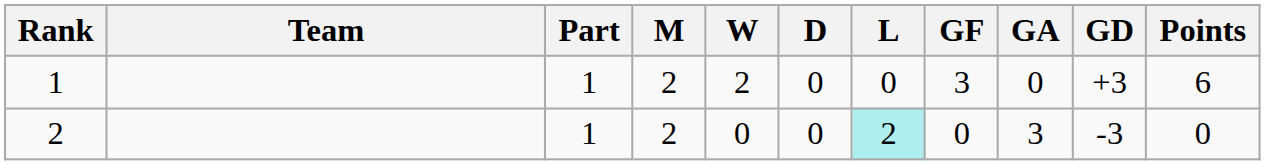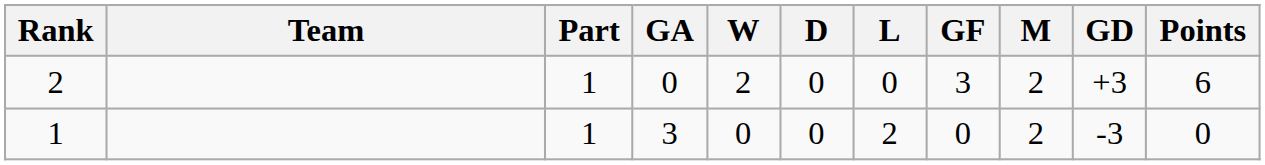columns swapped: (669, 30) <-> (1035, 30)
(56, 81) 1 -> (56, 81) 2
(56, 133) 2 -> (56, 133) 1
(889, 133) paleturquoise background -> (890, 133) no background
